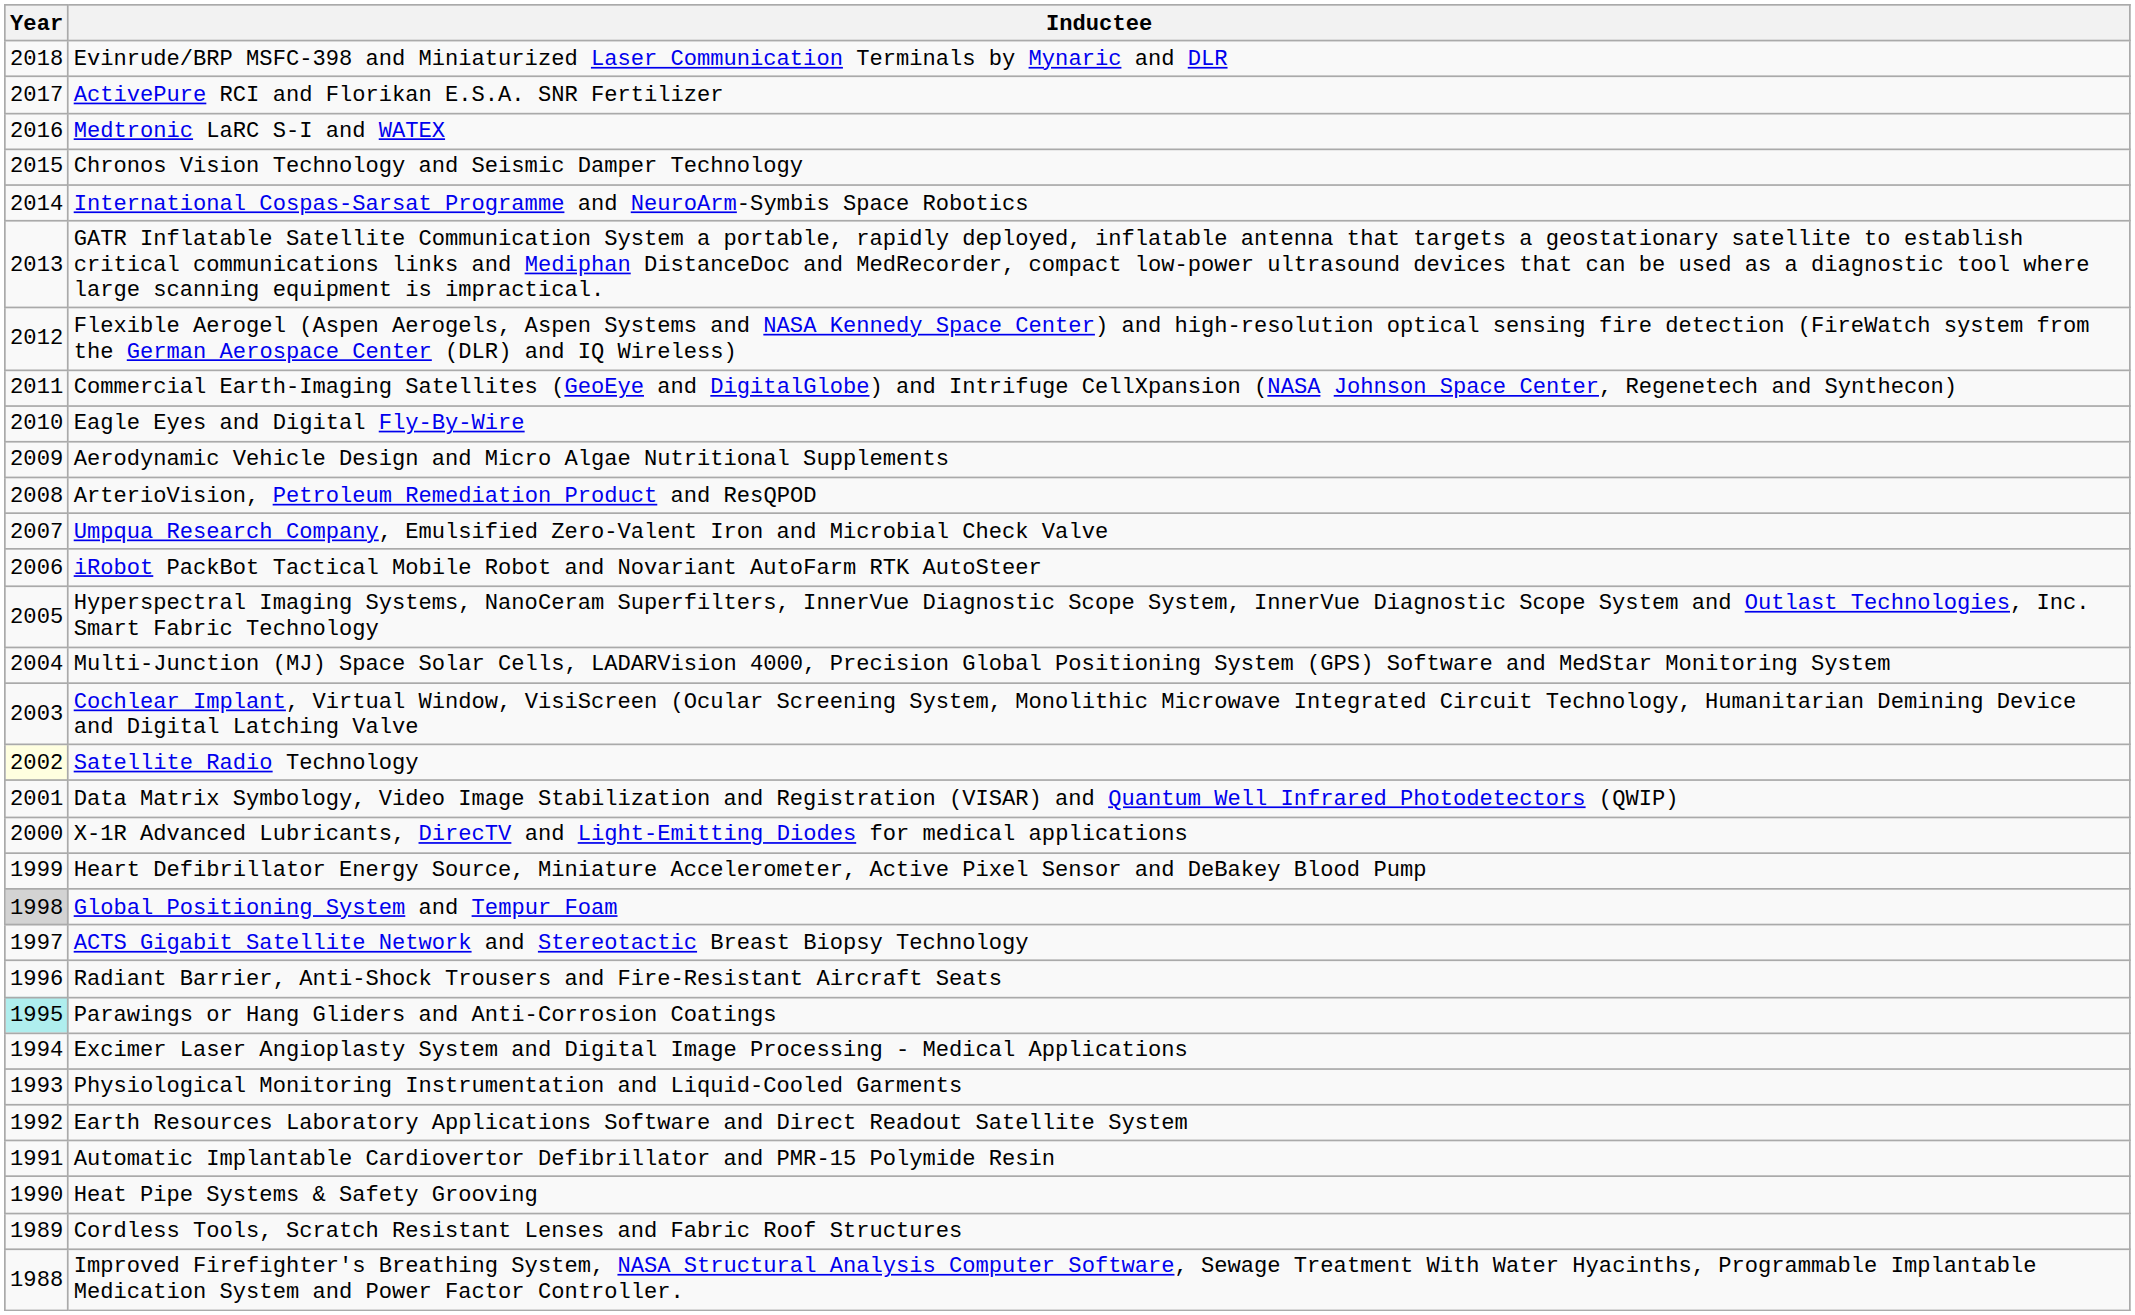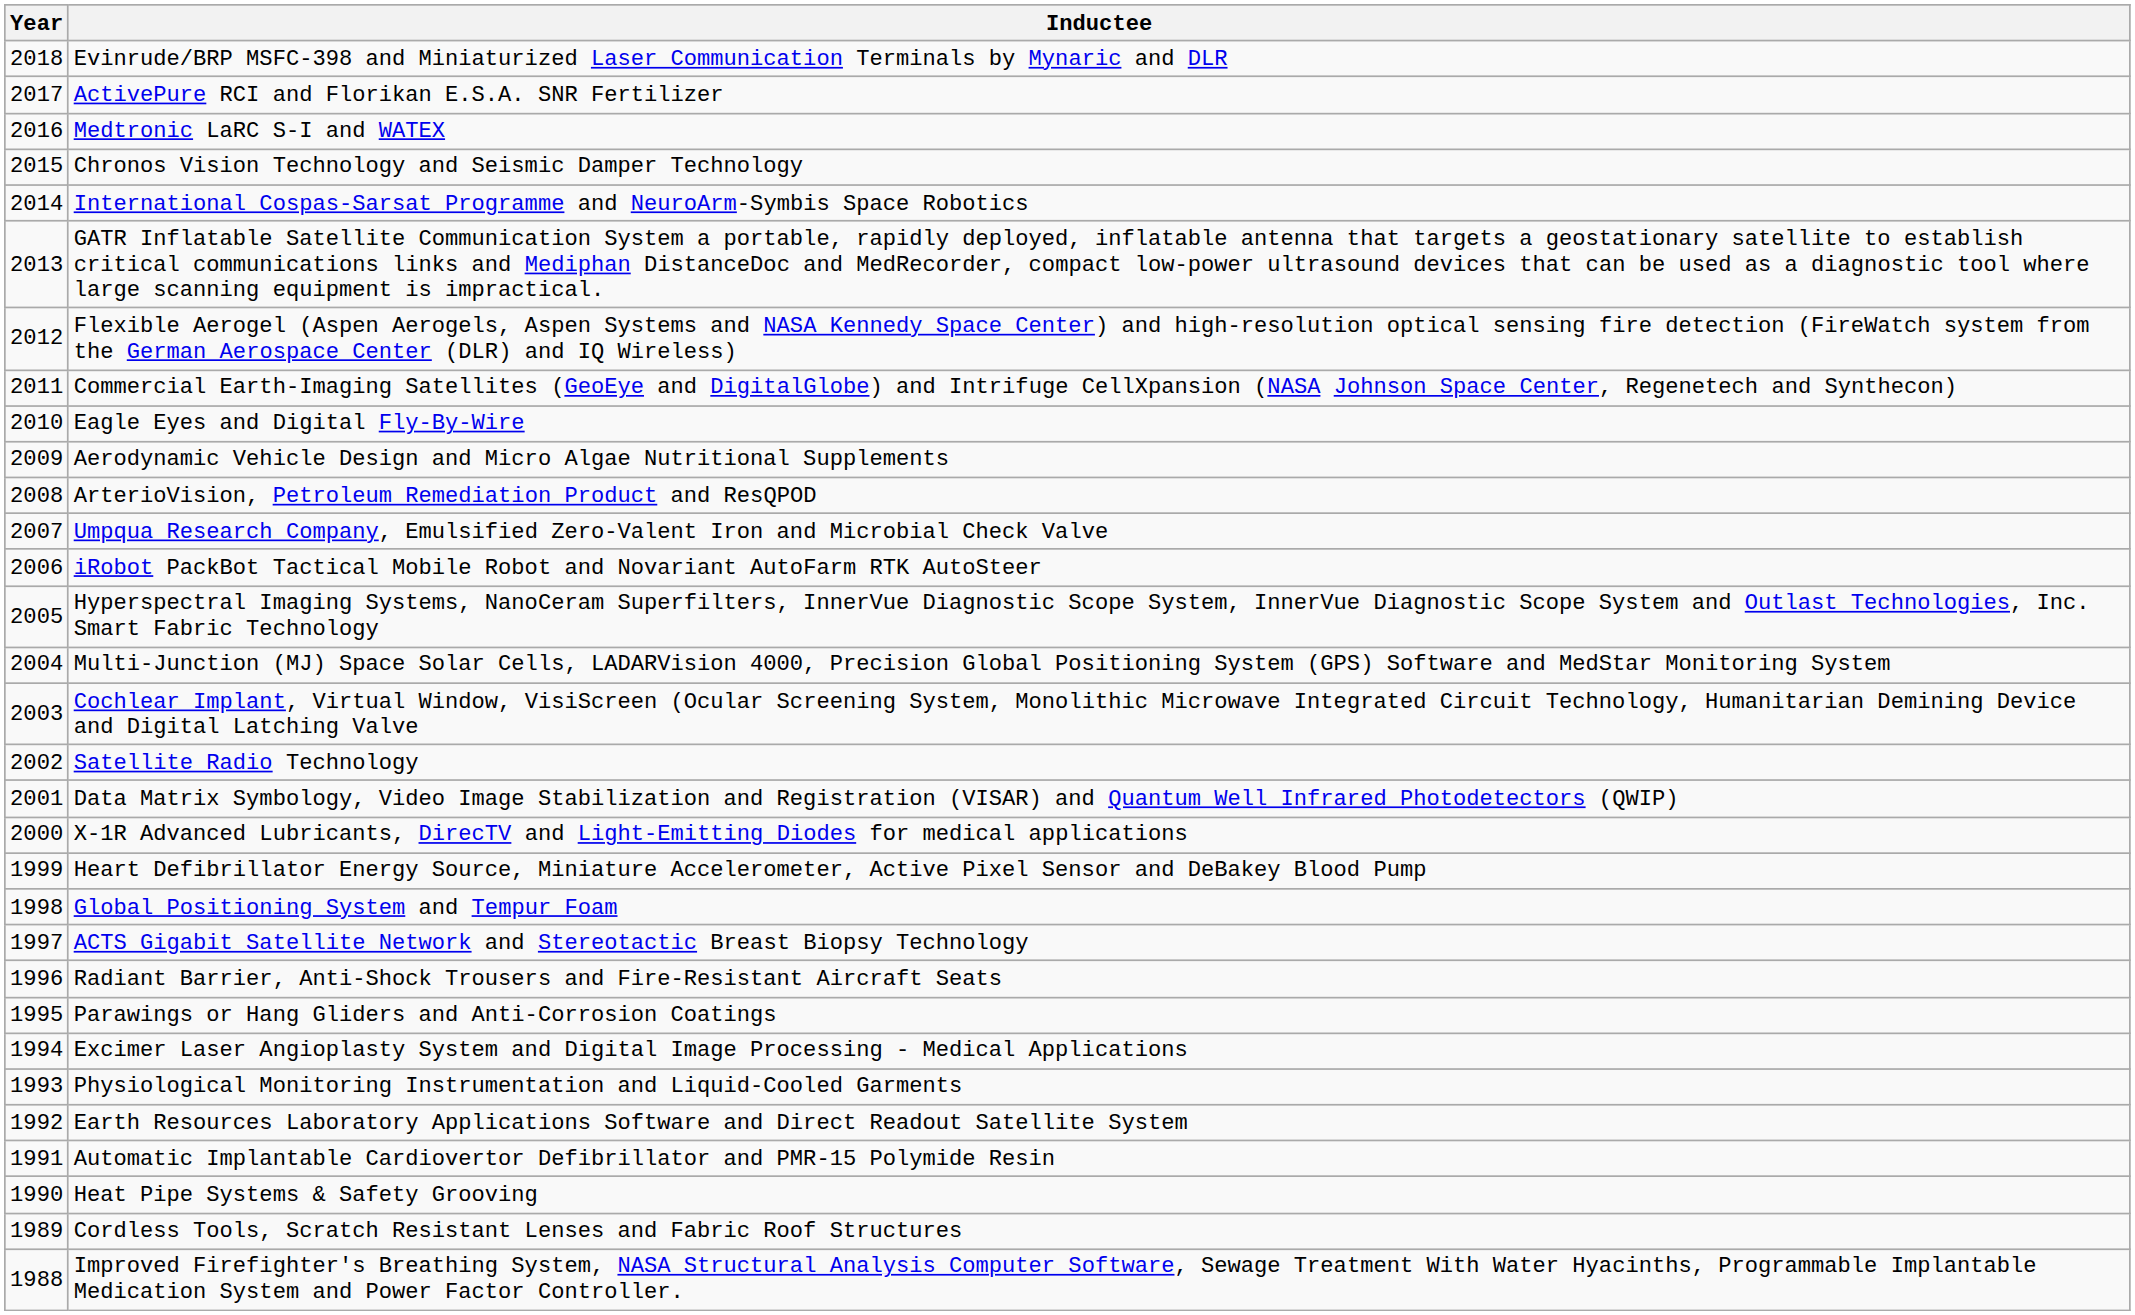(37, 763) lightyellow background -> (37, 763) no background
(37, 907) lightgrey background -> (37, 907) no background
(37, 1015) paleturquoise background -> (37, 1015) no background
